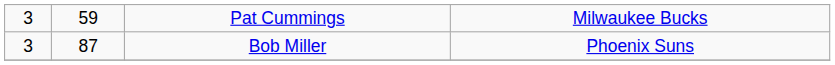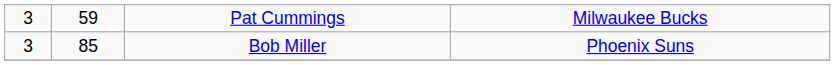(88, 45) 87 -> (88, 45) 85
